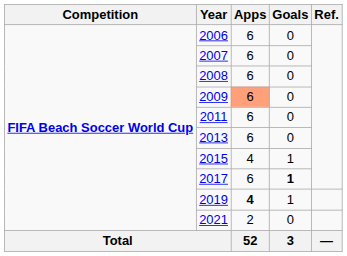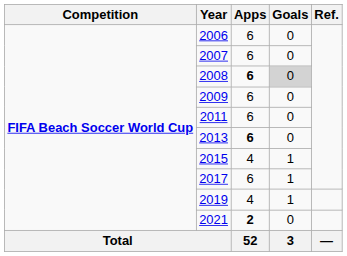(250, 76) normal -> (250, 76) bold
(290, 76) no background -> (290, 76) lightgrey background
(250, 96) lightsalmon background -> (250, 96) no background
(250, 138) normal -> (250, 138) bold
(290, 179) bold -> (290, 179) normal
(250, 199) bold -> (250, 199) normal
(250, 220) normal -> (250, 220) bold
